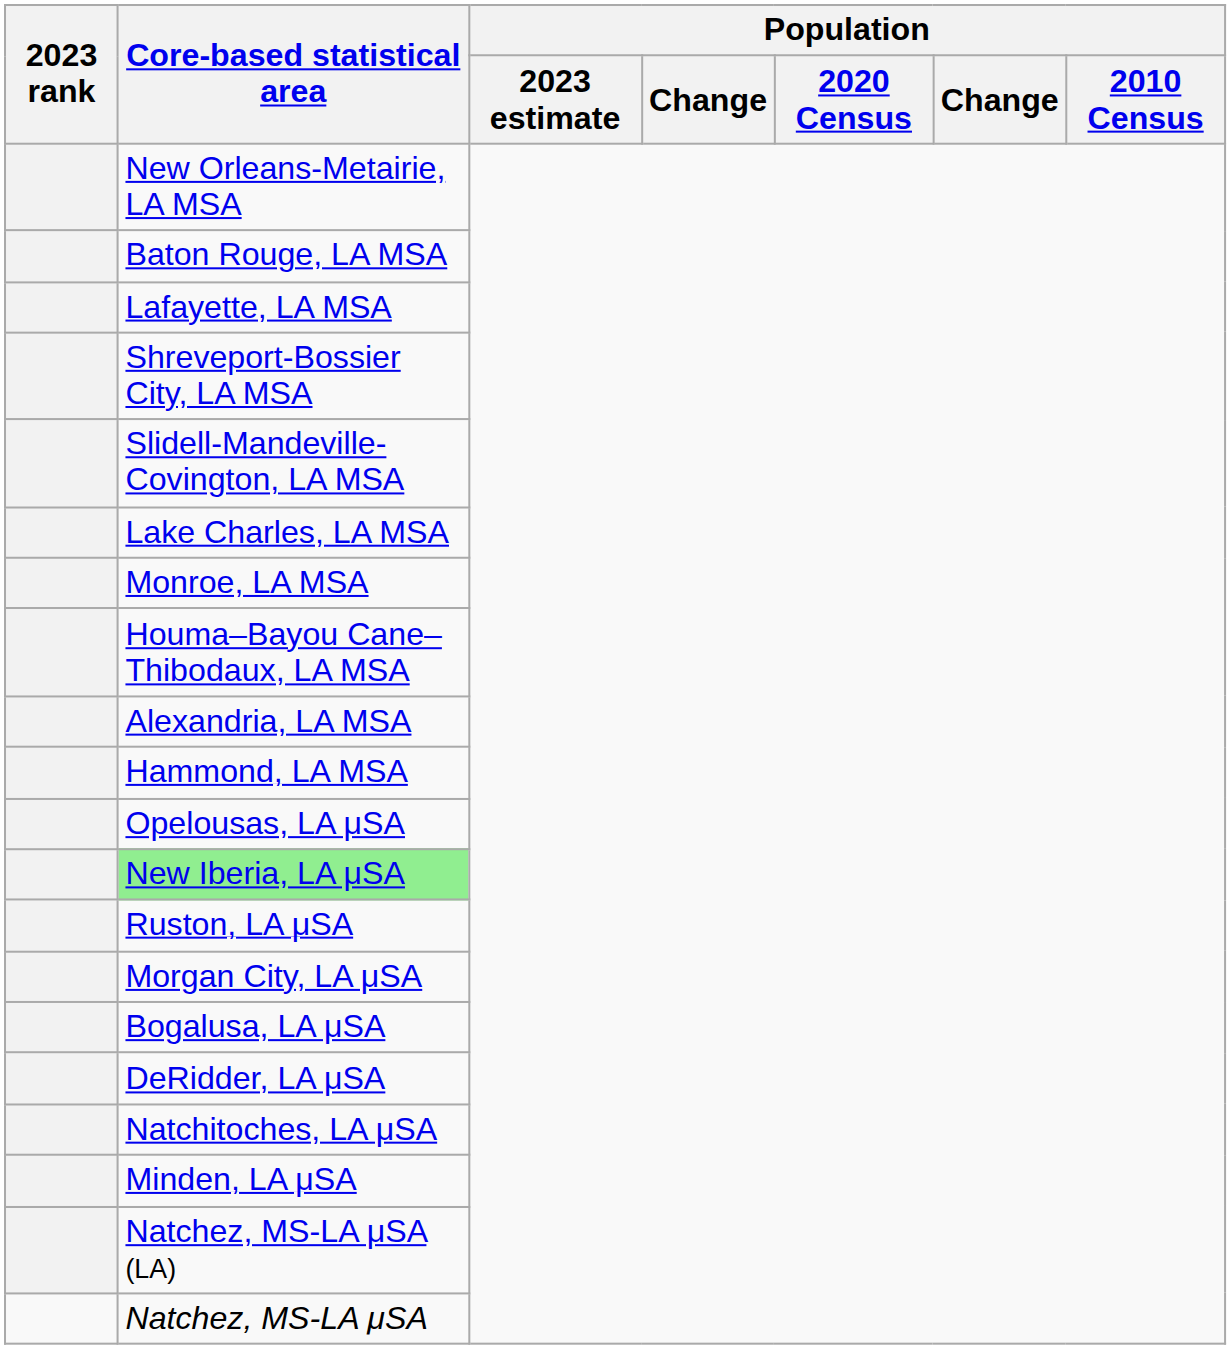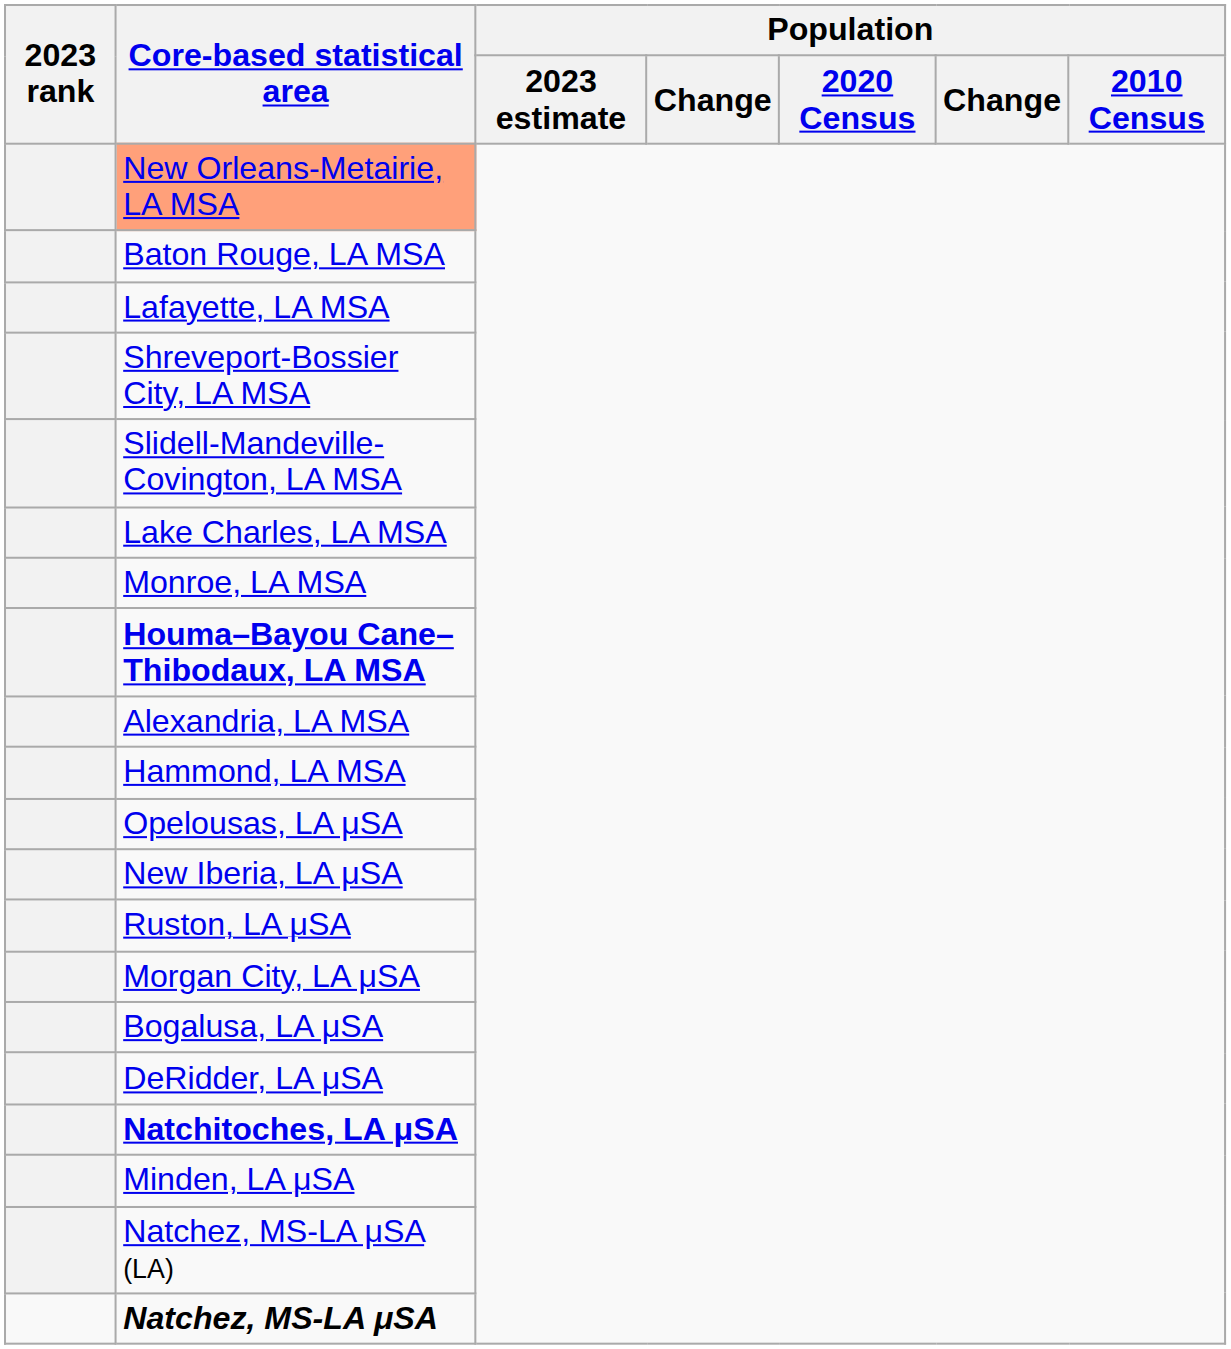(285, 186) no background -> (283, 186) lightsalmon background
(284, 651) normal -> (289, 651) bold
(265, 873) lightgreen background -> (263, 873) no background
(281, 1128) normal -> (291, 1128) bold
(277, 1318) normal -> (281, 1318) bold
